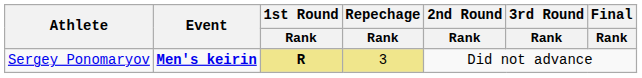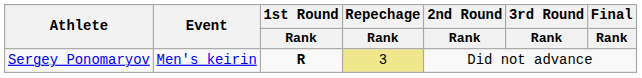(207, 60) bold -> (207, 60) normal
(301, 60) khaki background -> (301, 60) no background
